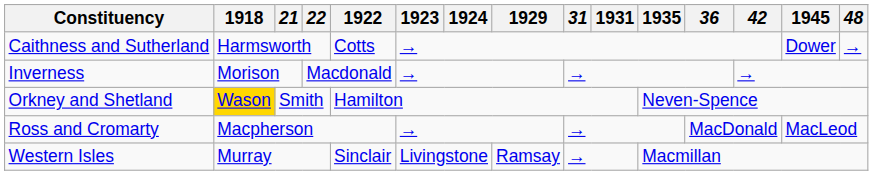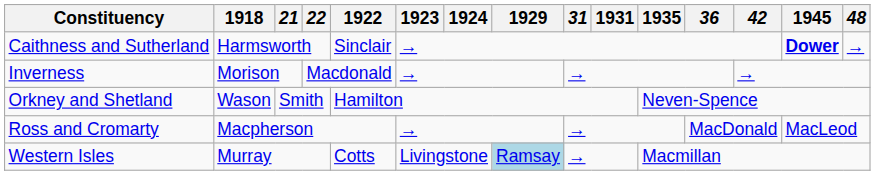(354, 45) Cotts -> (363, 45) Sinclair
(811, 45) normal -> (812, 45) bold
(244, 101) gold background -> (244, 101) no background
(363, 156) Sinclair -> (354, 156) Cotts
(528, 156) no background -> (528, 156) lightblue background
